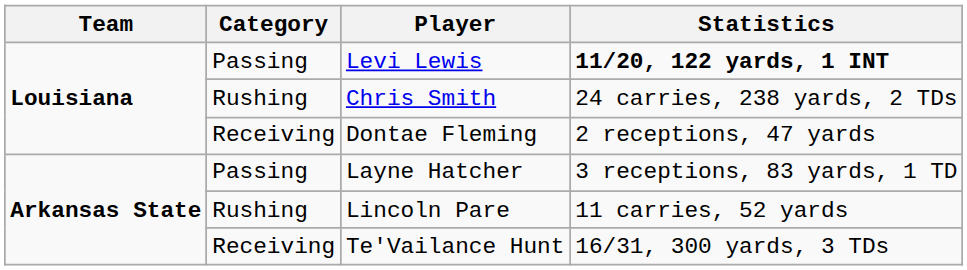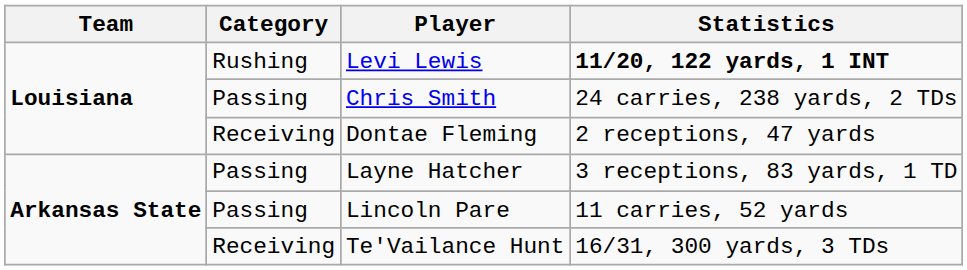(260, 61) Passing -> (260, 61) Rushing
(260, 98) Rushing -> (260, 98) Passing
(260, 210) Rushing -> (260, 210) Passing
